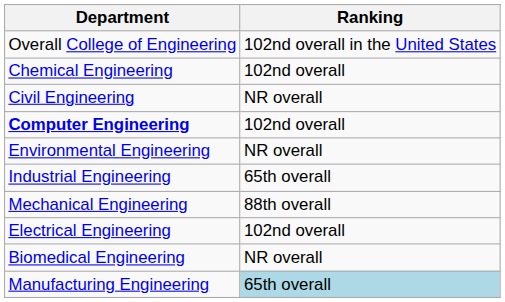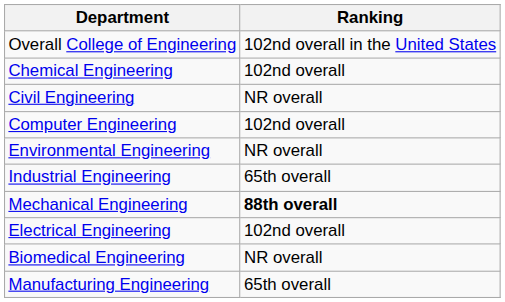(99, 124) bold -> (92, 124) normal
(287, 204) normal -> (291, 204) bold
(287, 284) lightblue background -> (287, 284) no background
